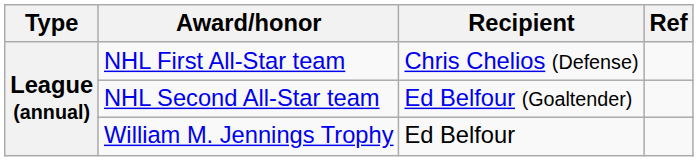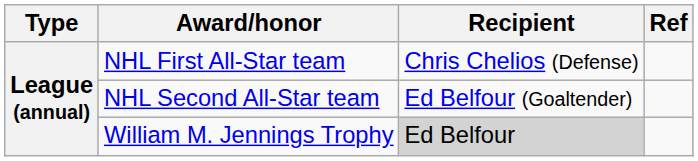(460, 135) no background -> (460, 135) lightgrey background
